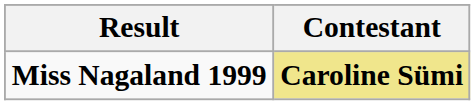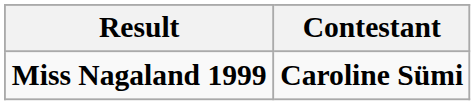(372, 74) khaki background -> (372, 74) no background
